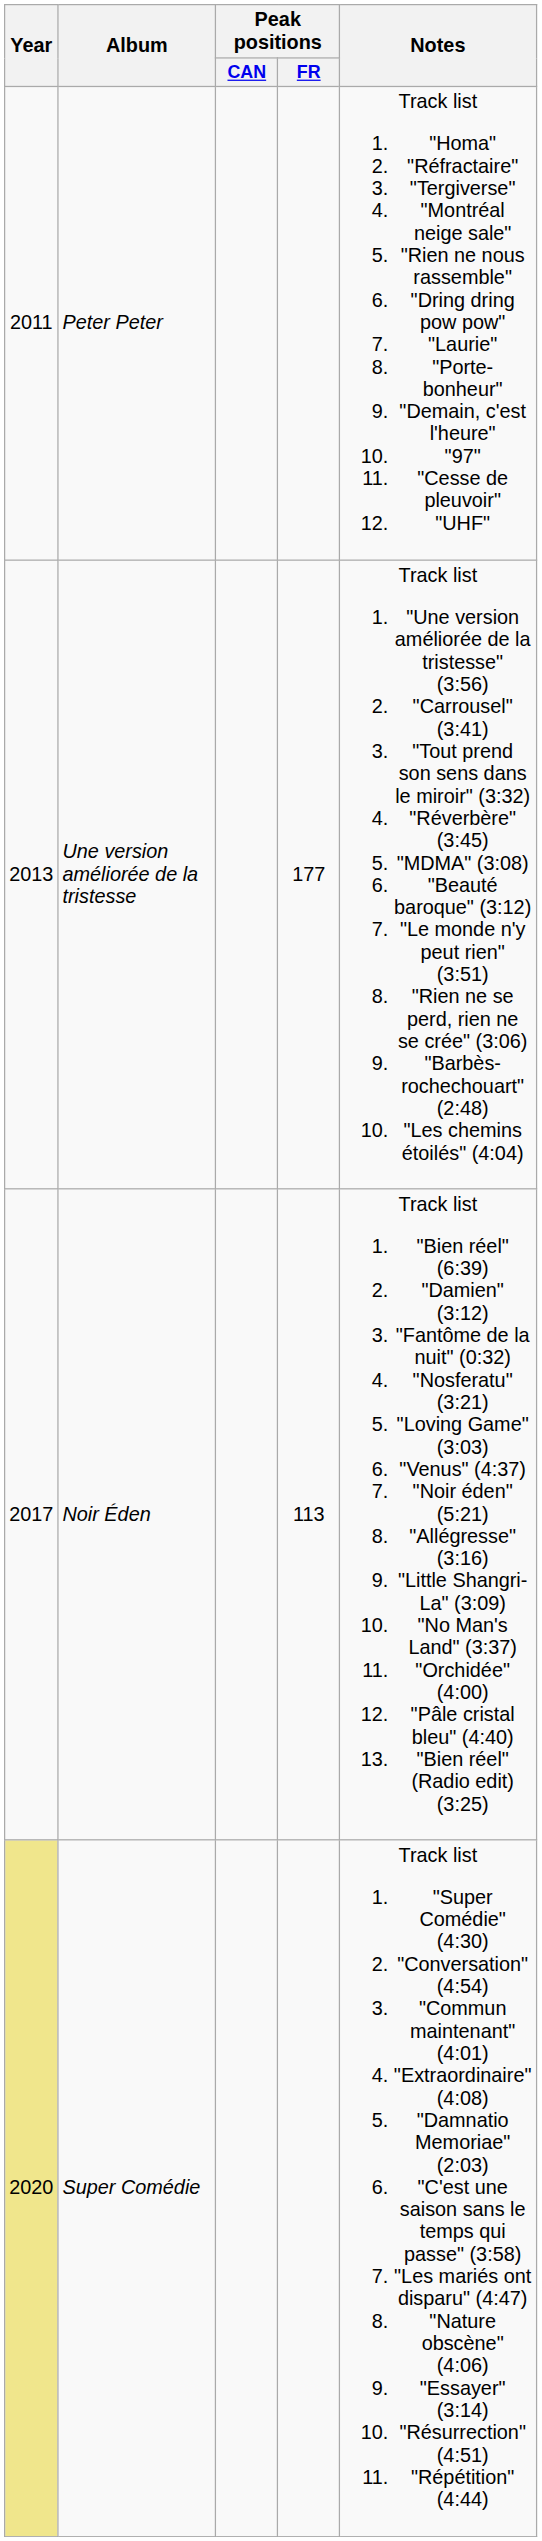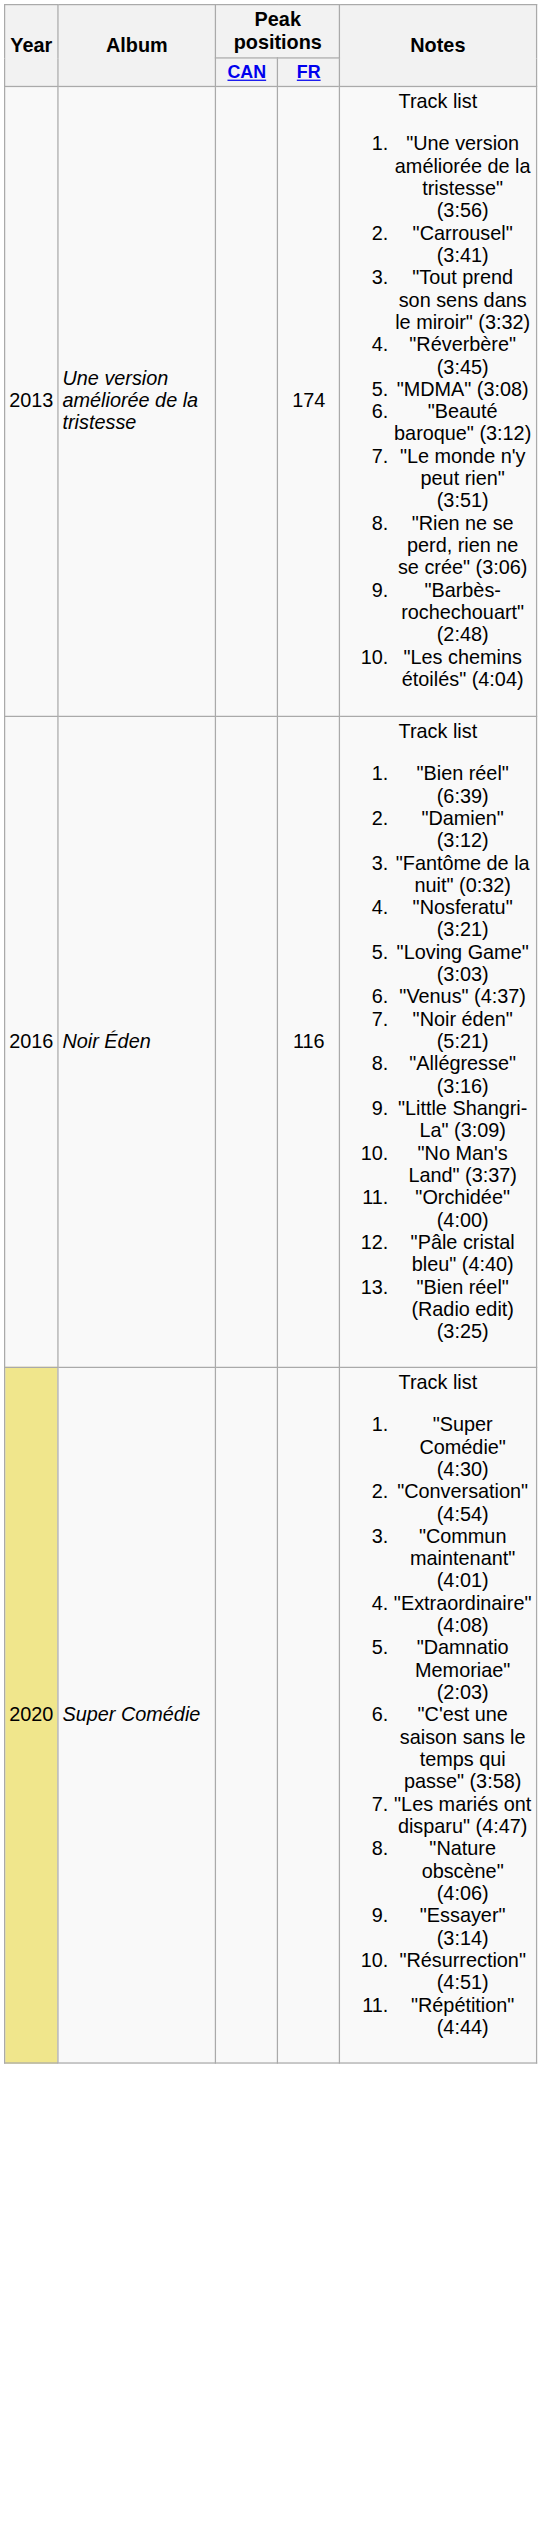- row: (113, 322)
(309, 873) 177 -> (309, 401) 174
(31, 1514) 2017 -> (31, 1041) 2016
(309, 1514) 113 -> (309, 1041) 116
